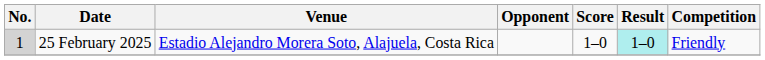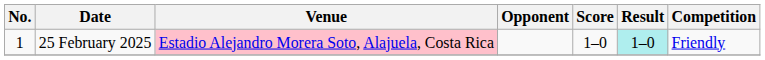(20, 42) lightgrey background -> (20, 42) no background
(326, 42) no background -> (326, 42) pink background
